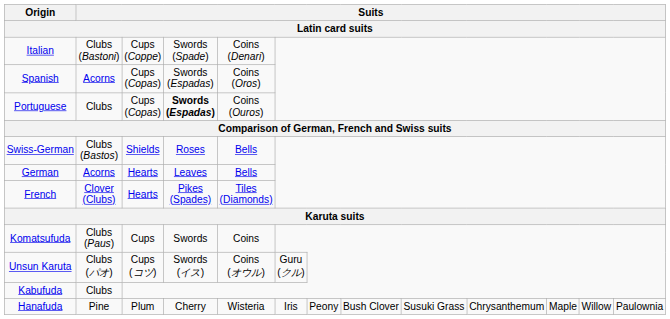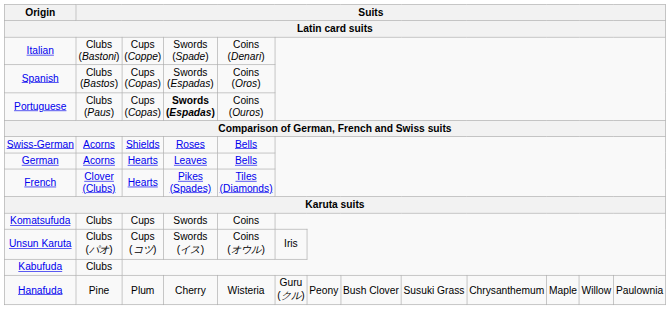(99, 78) Acorns -> (99, 78) Clubs (Bastos)
(99, 106) Clubs -> (99, 106) Clubs (Paus)
(99, 150) Clubs (Bastos) -> (99, 144) Acorns
(99, 238) Clubs (Paus) -> (99, 221) Clubs
(291, 266) Guru (クル) -> (291, 244) Iris
(291, 306) Iris -> (291, 289) Guru (クル)
